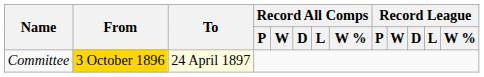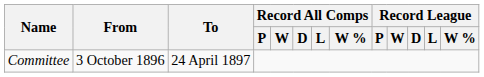(120, 60) gold background -> (120, 60) no background
(211, 60) lightyellow background -> (211, 60) no background
